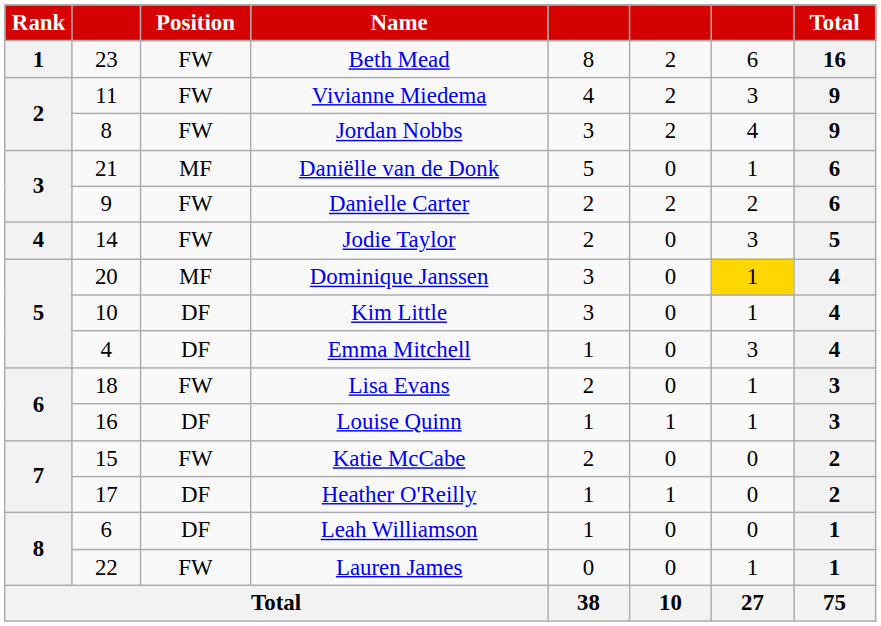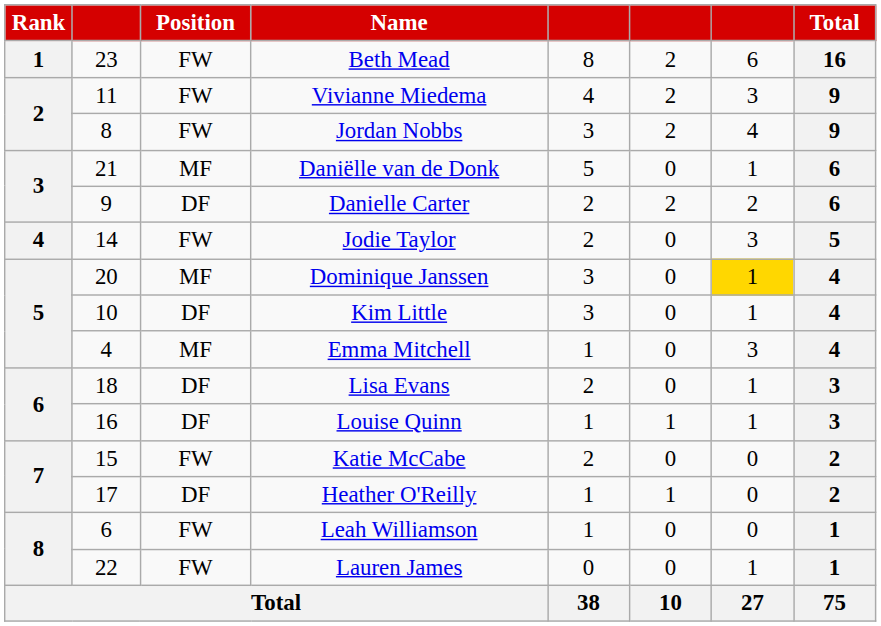(196, 204) FW -> (196, 204) DF
(196, 349) DF -> (196, 349) MF
(196, 385) FW -> (196, 385) DF
(196, 530) DF -> (196, 530) FW
